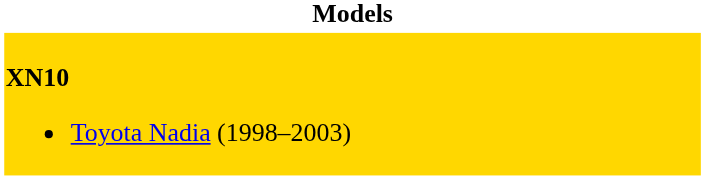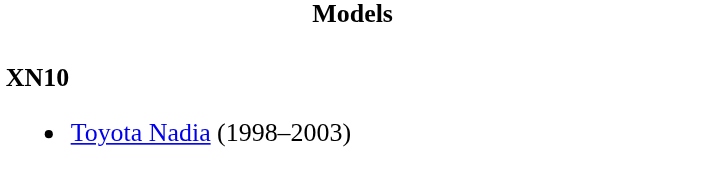(353, 106) gold background -> (353, 106) no background
